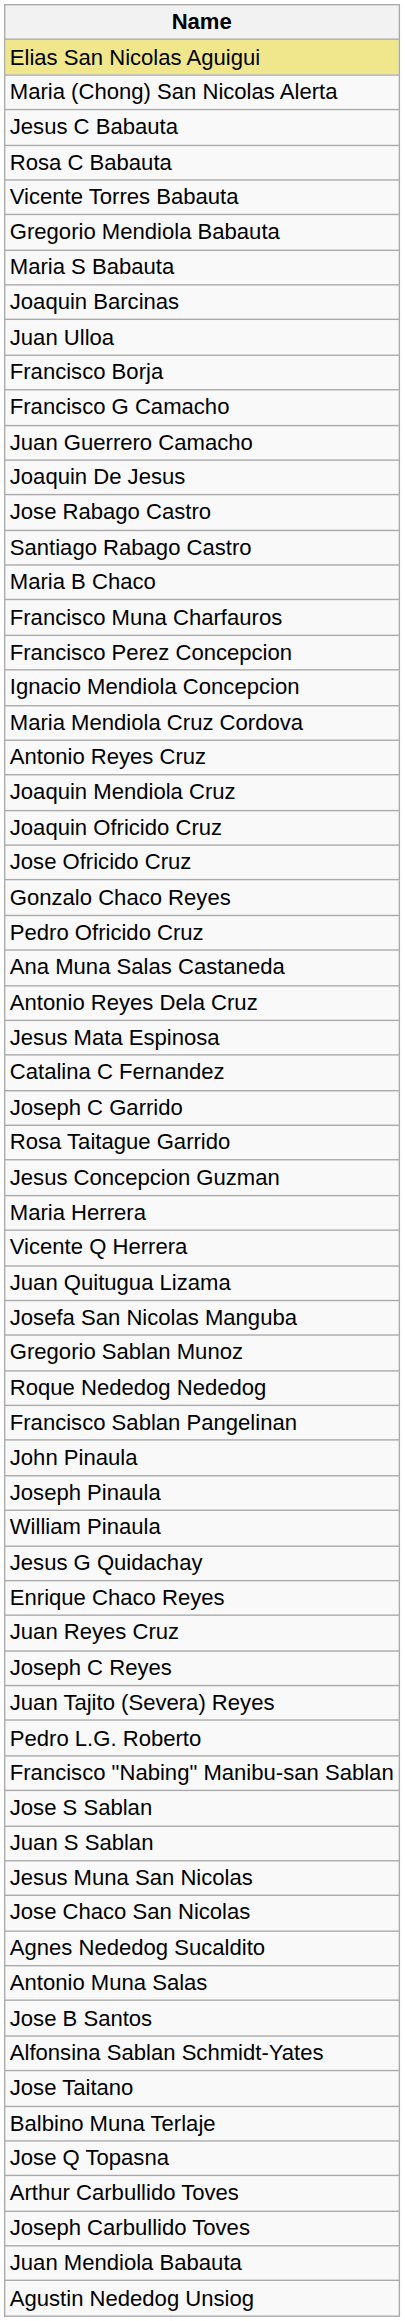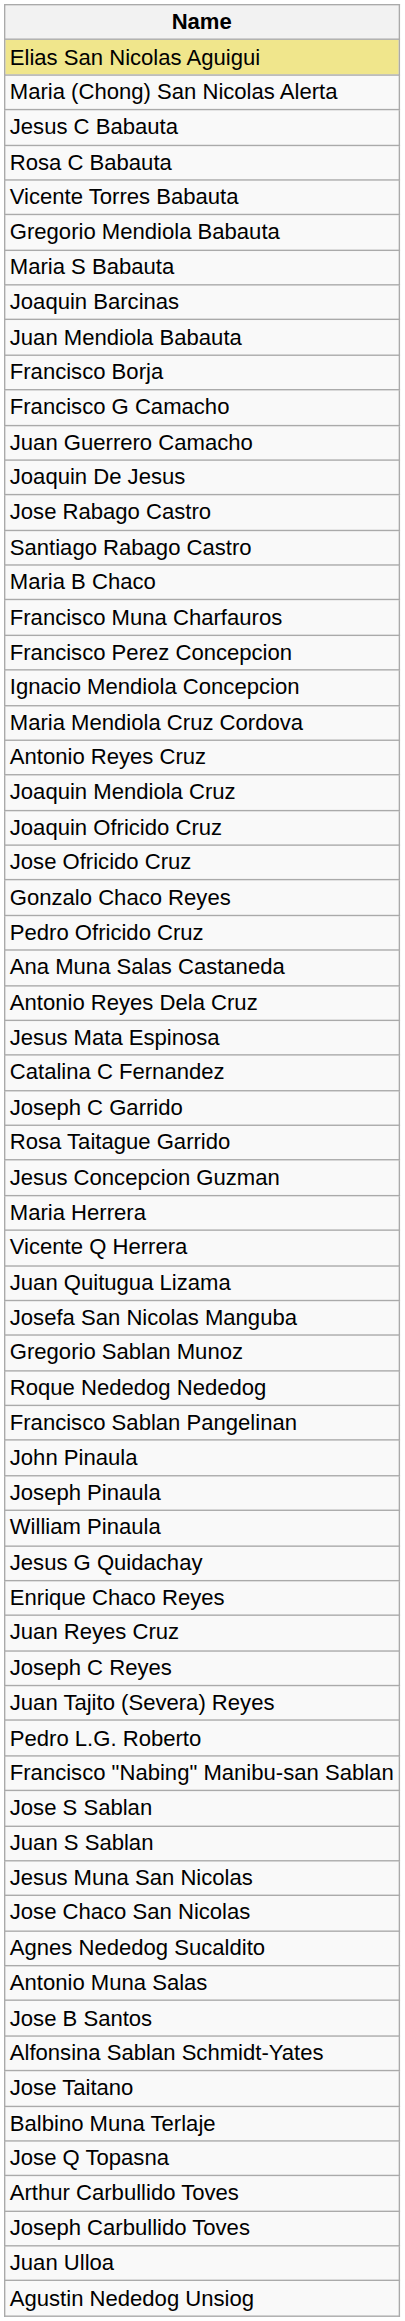(62, 337) Juan Ulloa -> (126, 337) Juan Mendiola Babauta
(126, 2263) Juan Mendiola Babauta -> (62, 2263) Juan Ulloa
